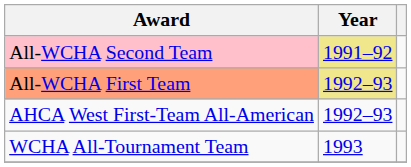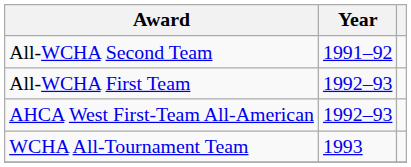(111, 51) pink background -> (111, 51) no background
(358, 51) khaki background -> (358, 51) no background
(100, 83) lightsalmon background -> (100, 83) no background
(358, 83) khaki background -> (358, 83) no background
